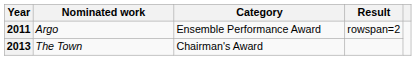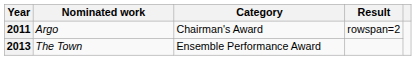(249, 30) Ensemble Performance Award -> (220, 30) Chairman's Award
(220, 47) Chairman's Award -> (249, 47) Ensemble Performance Award
